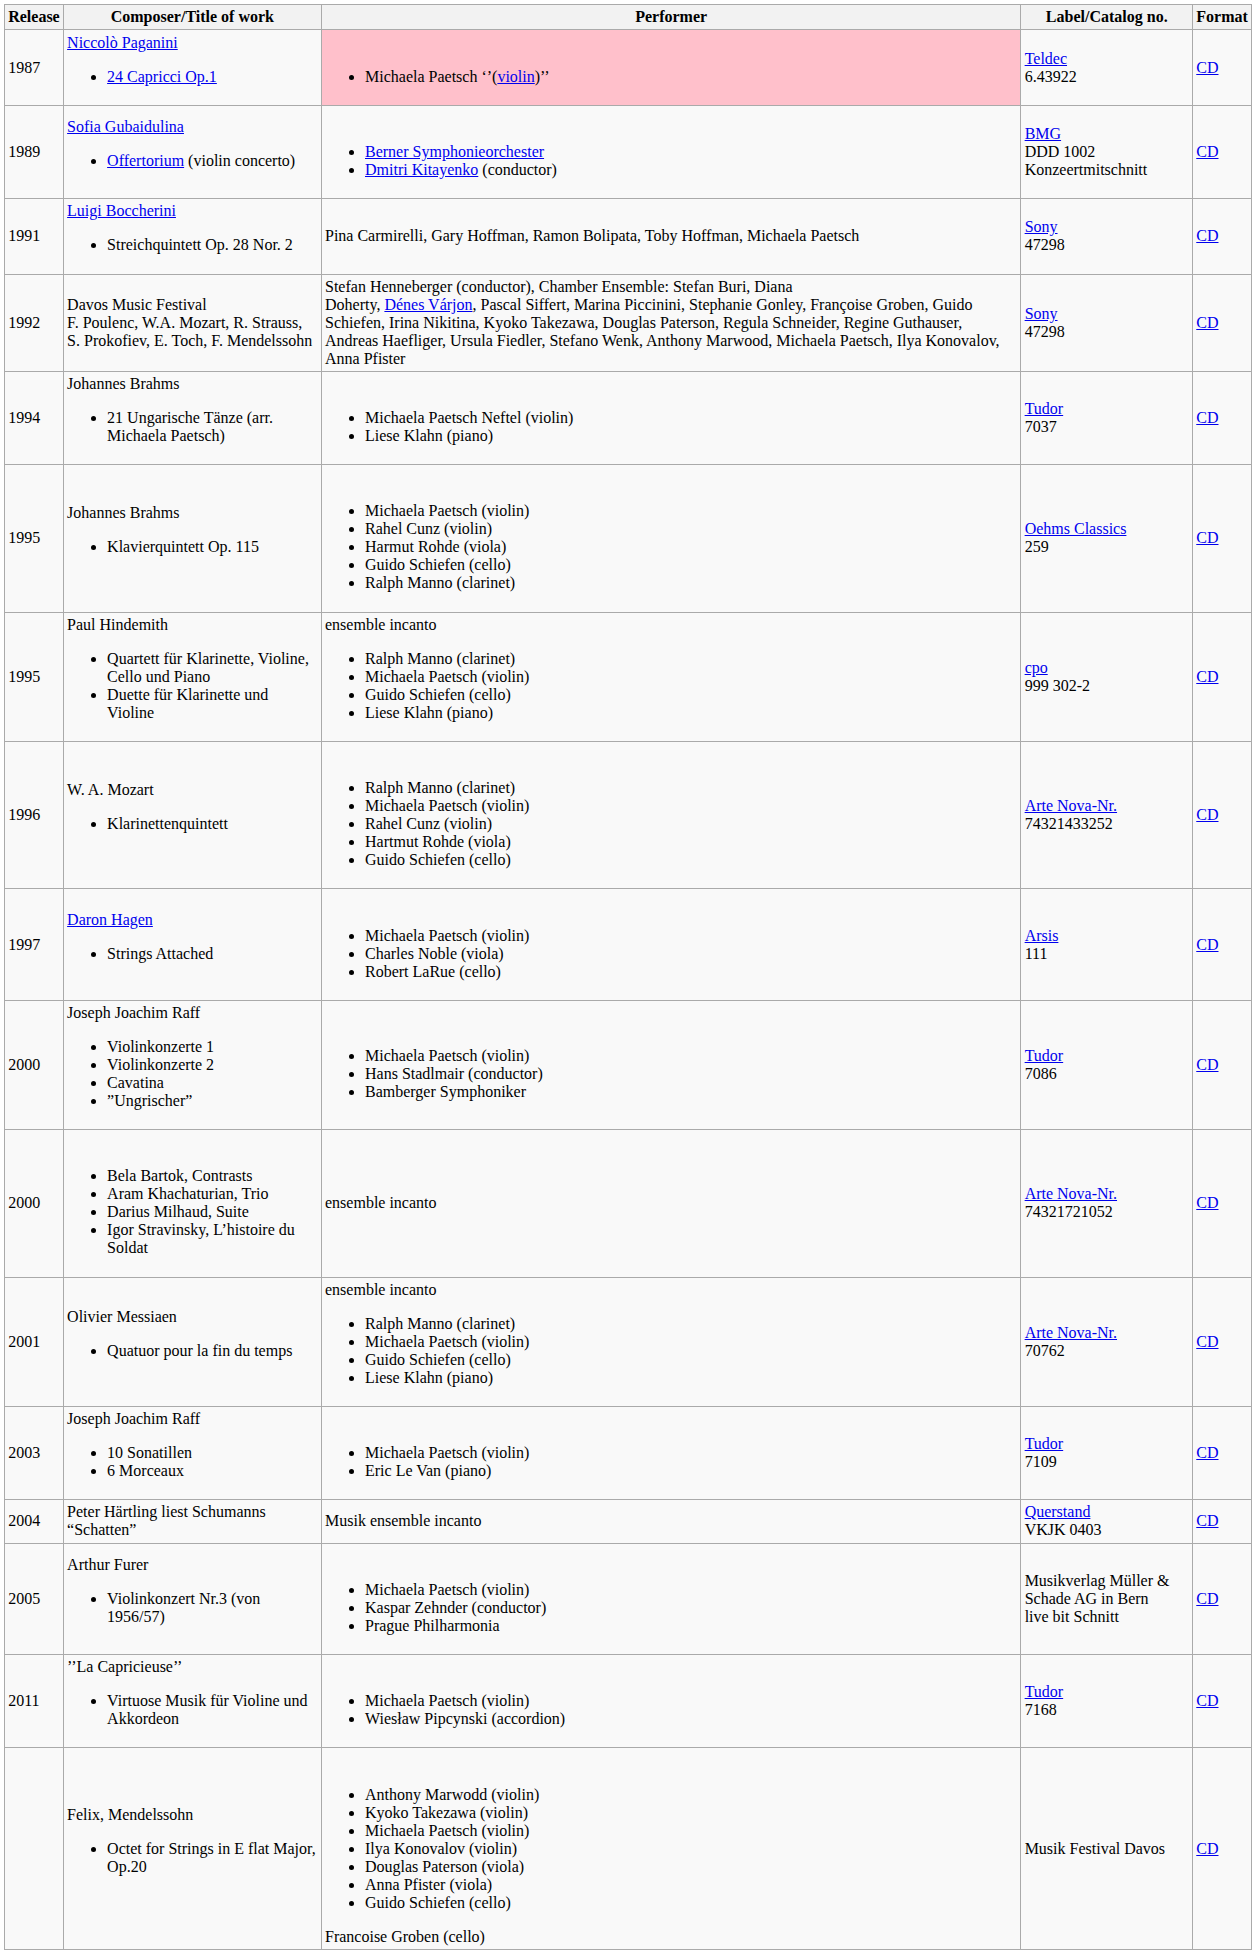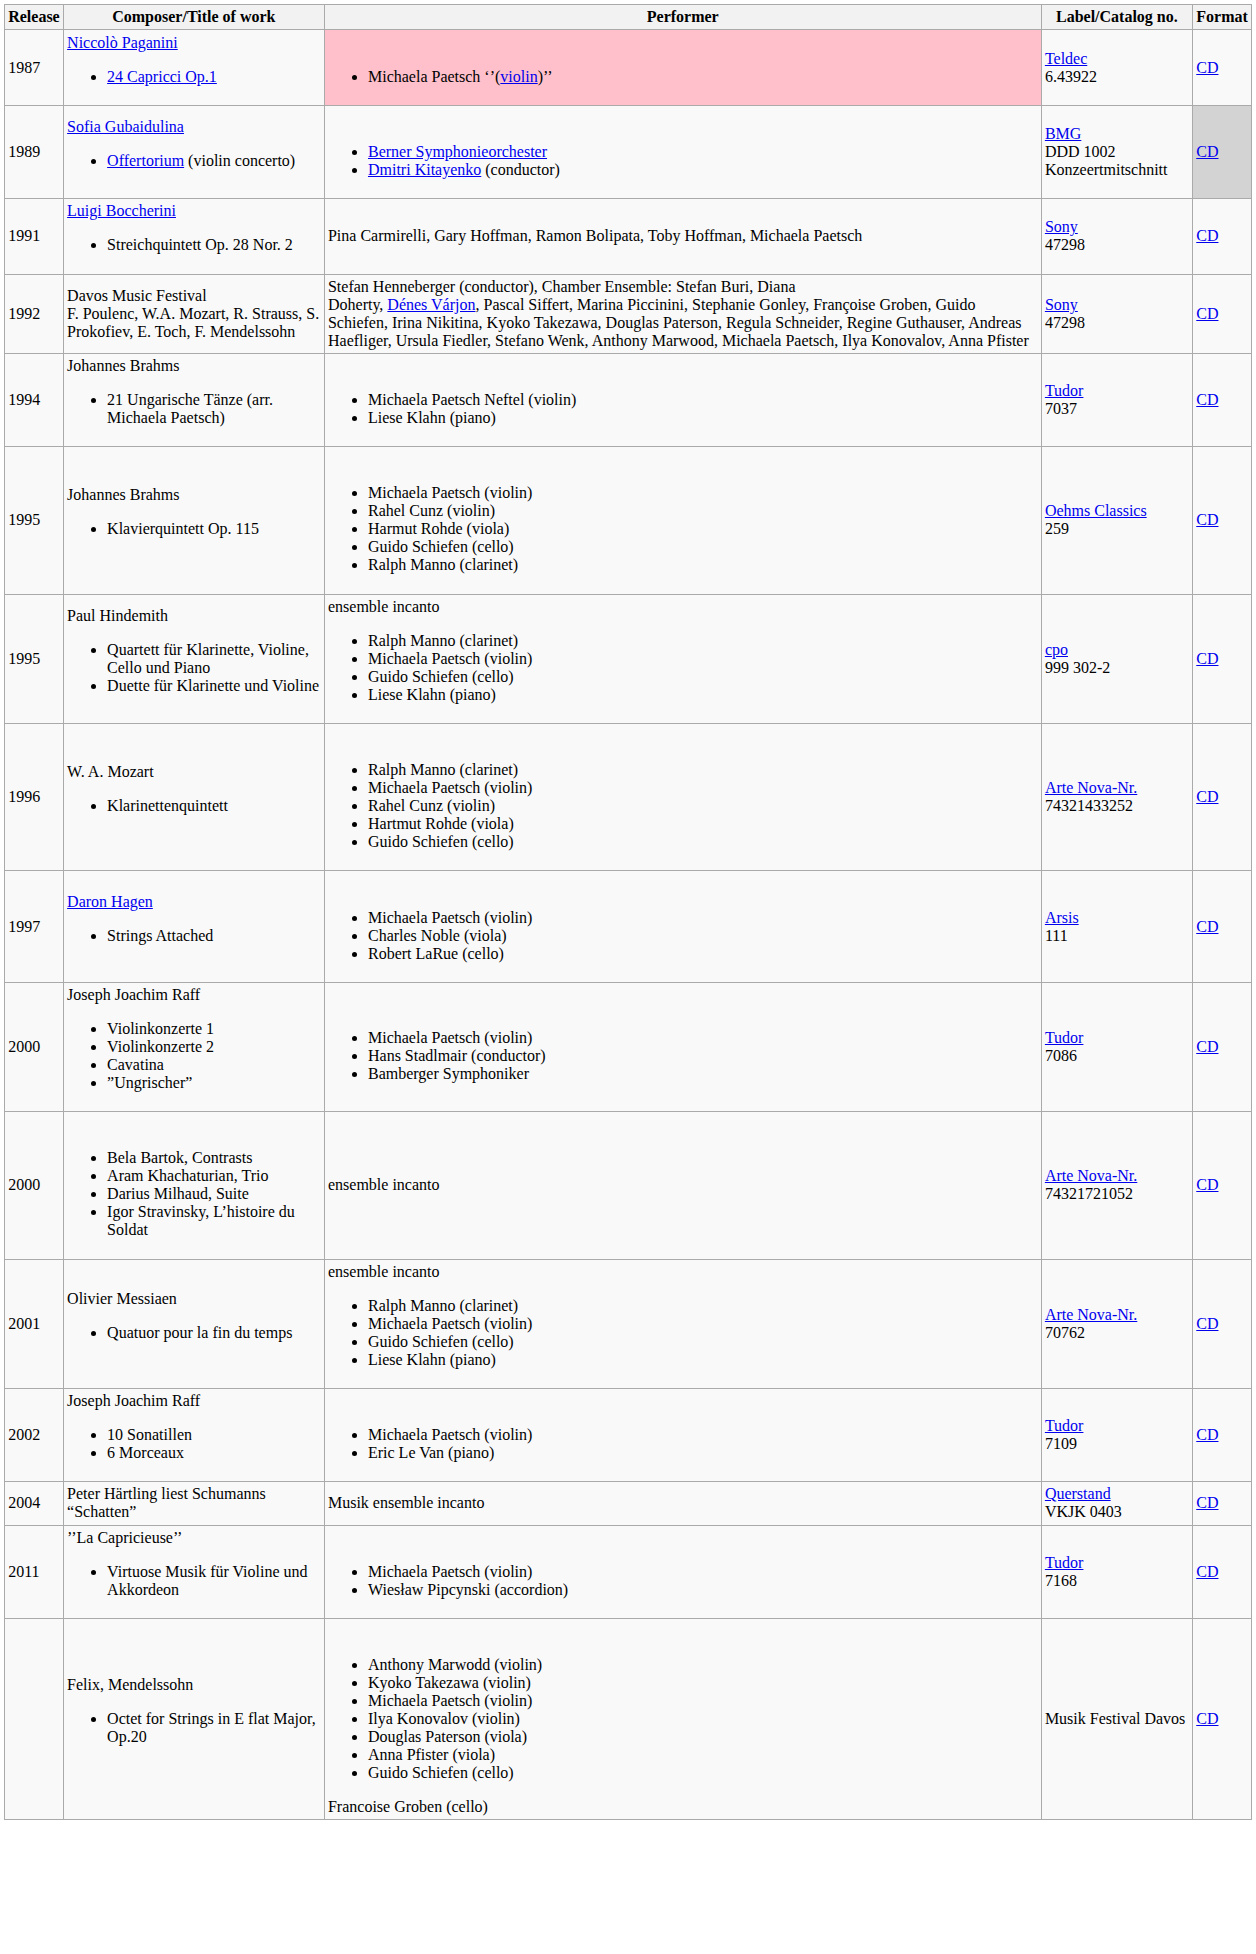(1207, 151) no background -> (1207, 151) lightgrey background
(24, 1453) 2003 -> (24, 1435) 2002
- row: (192, 1591)
